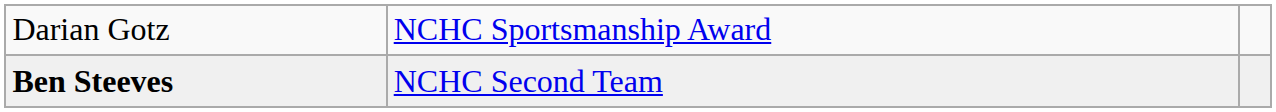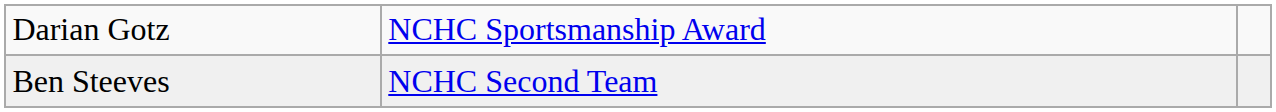(93, 80) bold -> (91, 80) normal
